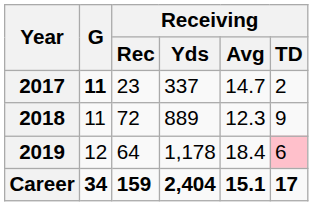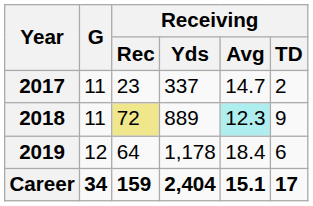(95, 86) bold -> (95, 86) normal
(128, 119) no background -> (128, 119) khaki background
(245, 119) no background -> (245, 119) paleturquoise background
(281, 151) pink background -> (281, 151) no background
